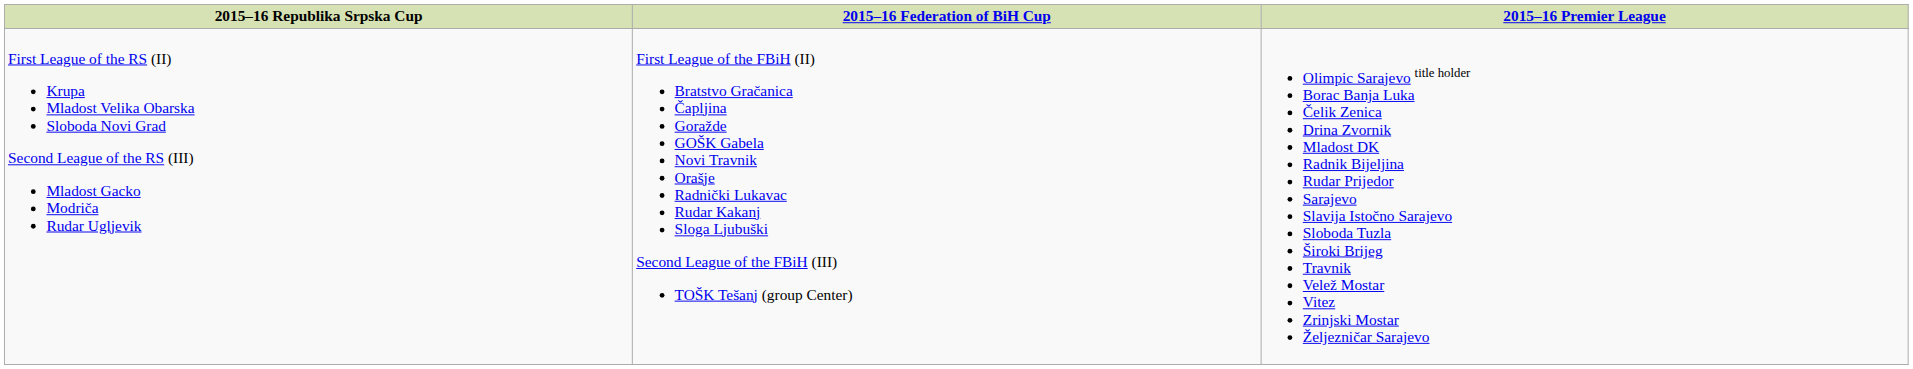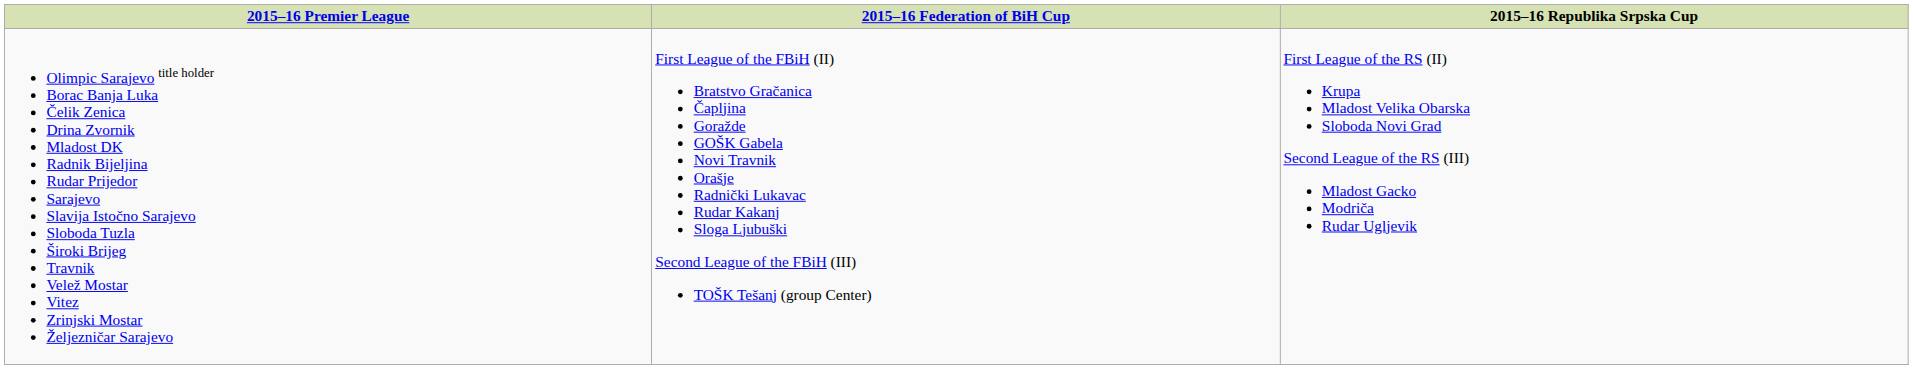columns swapped: (1585, 16) <-> (319, 16)
